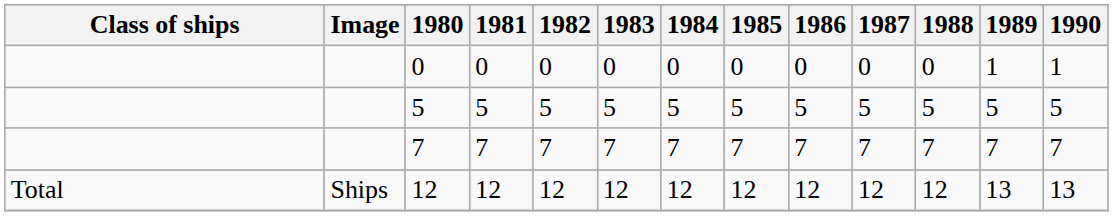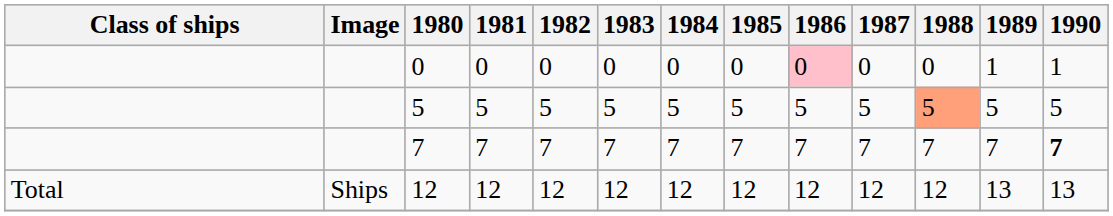(801, 66) no background -> (801, 66) pink background
(928, 107) no background -> (928, 107) lightsalmon background
(1056, 148) normal -> (1056, 148) bold
